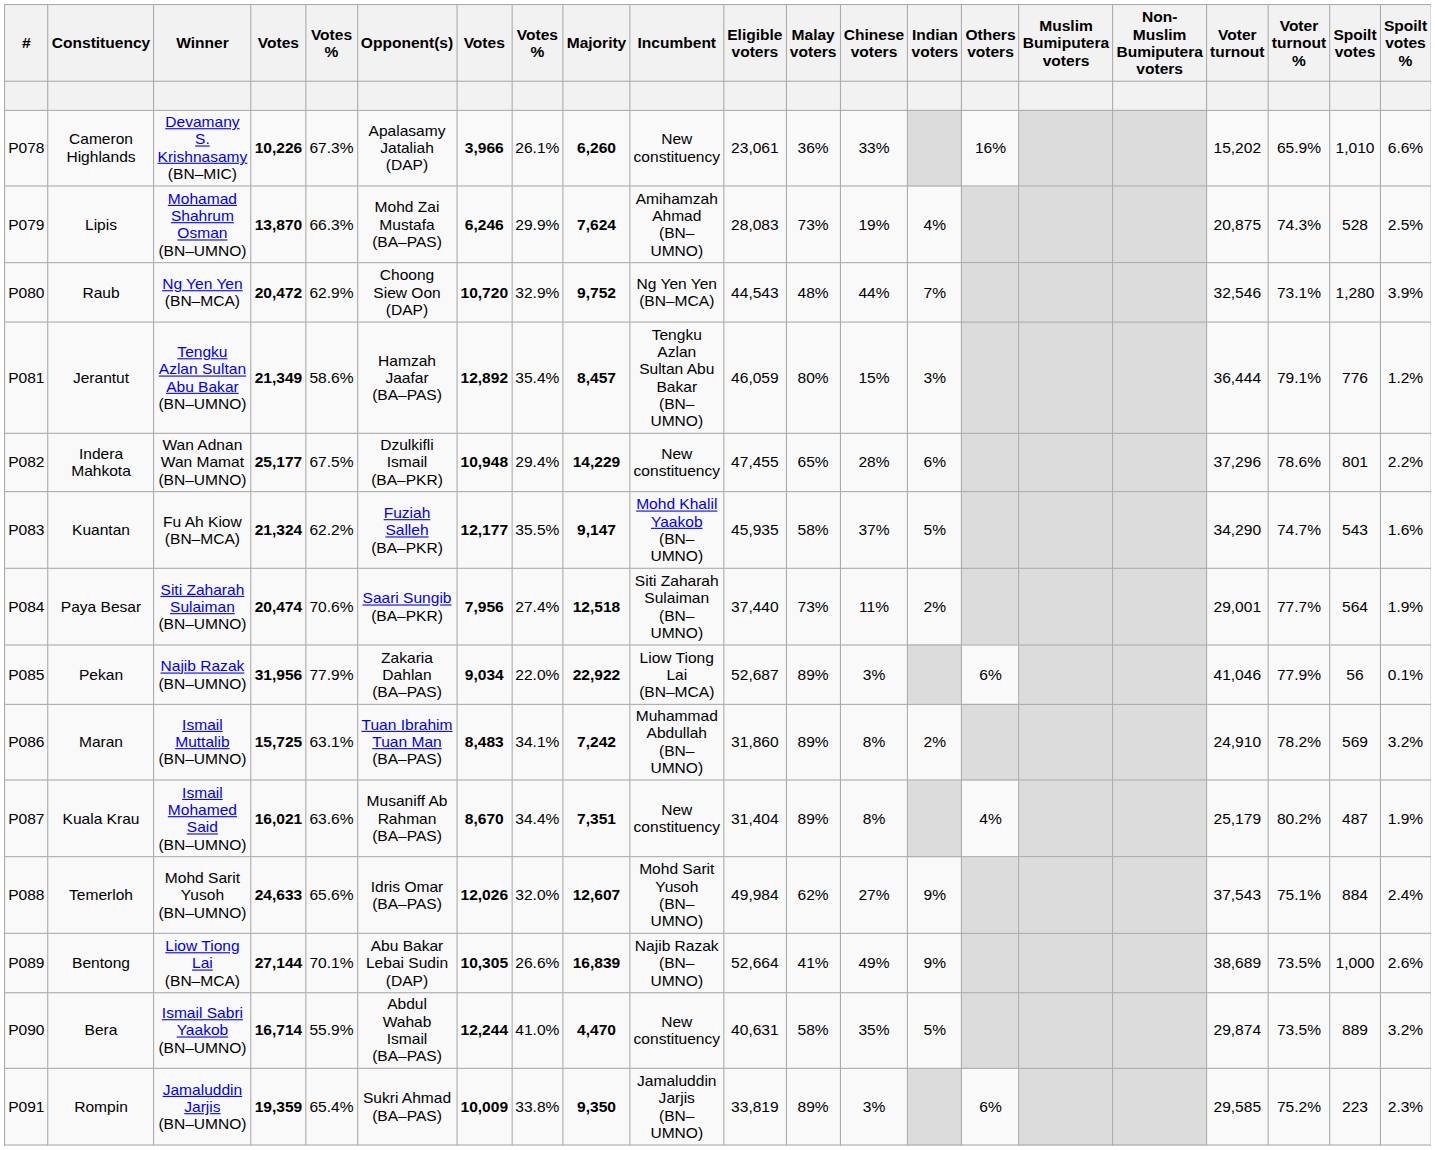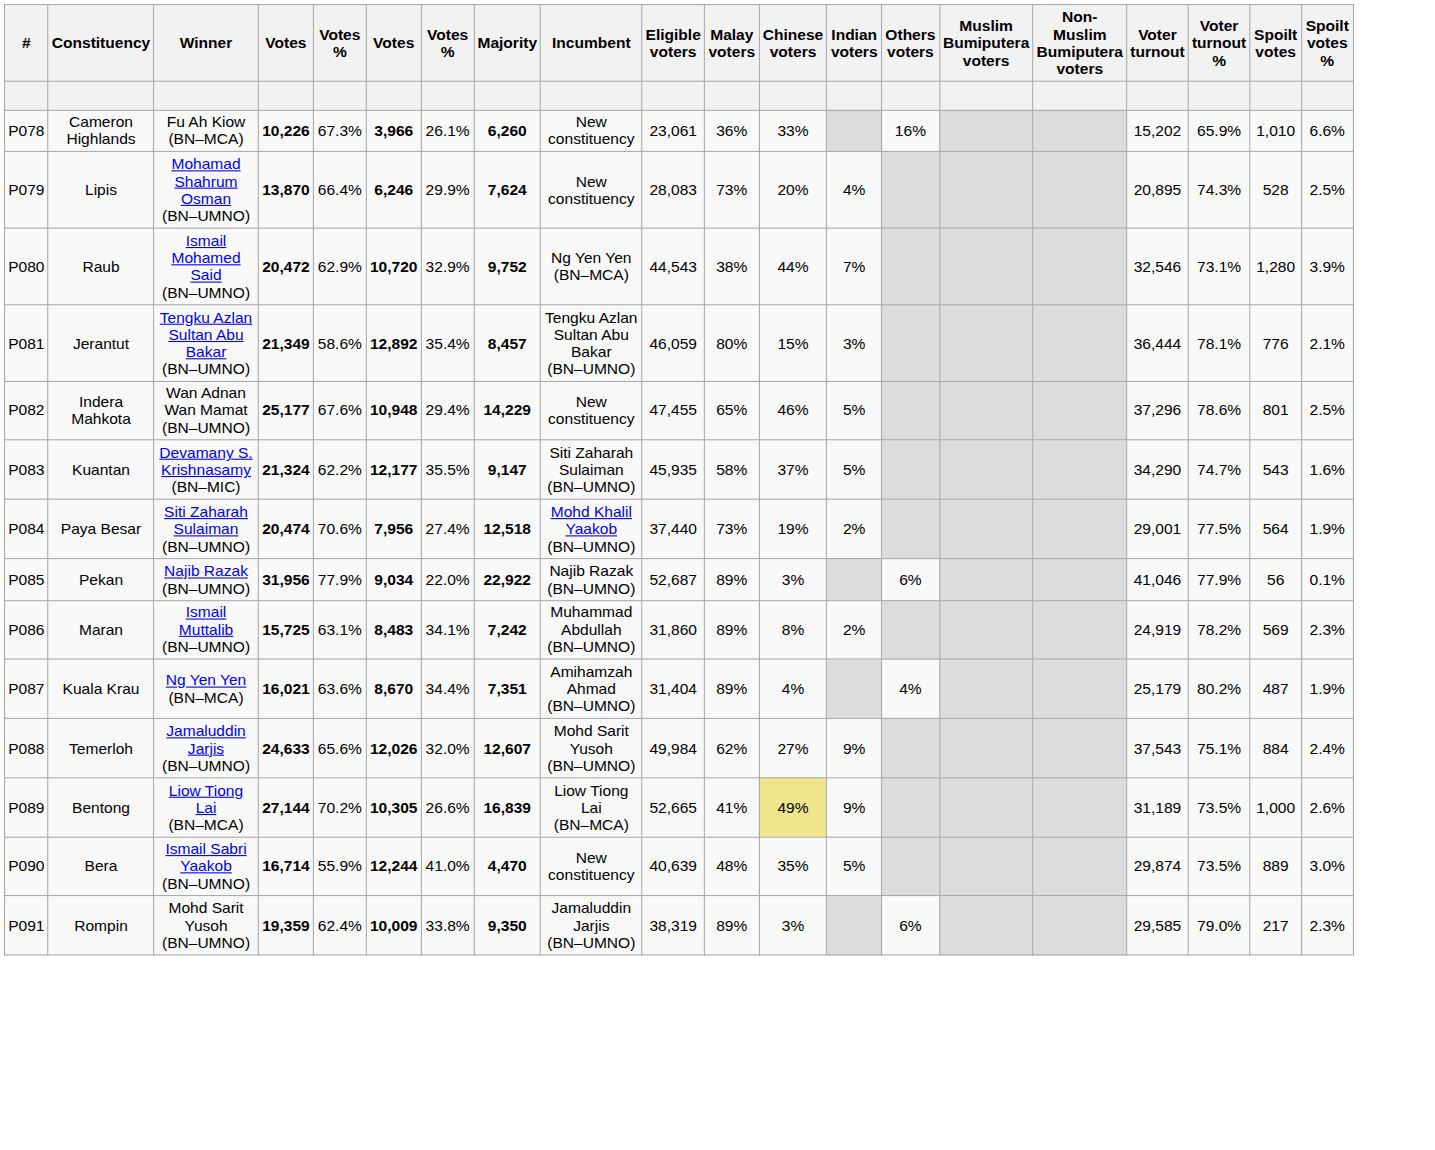- column: (407, 96)
(202, 148) Devamany S. Krishnasamy (BN–MIC) -> (206, 131) Fu Ah Kiow (BN–MCA)
(331, 225) 66.3% -> (340, 190) 66.4%
(677, 225) Amihamzah Ahmad (BN–UMNO) -> (591, 190) New constituency
(874, 225) 19% -> (793, 190) 20%
(1237, 225) 20,875 -> (1157, 190) 20,895
(202, 293) Ng Yen Yen (BN–MCA) -> (206, 267) Ismail Mohamed Said (BN–UMNO)
(813, 293) 48% -> (732, 267) 38%
(1299, 378) 79.1% -> (1219, 343) 78.1%
(1405, 378) 1.2% -> (1327, 343) 2.1%
(331, 463) 67.5% -> (340, 411) 67.6%
(874, 463) 28% -> (793, 411) 46%
(935, 463) 6% -> (854, 411) 5%
(1405, 463) 2.2% -> (1327, 411) 2.5%
(202, 530) Fu Ah Kiow (BN–MCA) -> (206, 470) Devamany S. Krishnasamy (BN–MIC)
(677, 530) Mohd Khalil Yaakob (BN–UMNO) -> (591, 470) Siti Zaharah Sulaiman (BN–UMNO)
(677, 607) Siti Zaharah Sulaiman (BN–UMNO) -> (591, 529) Mohd Khalil Yaakob (BN–UMNO)
(874, 607) 11% -> (793, 529) 19%
(1299, 607) 77.7% -> (1219, 529) 77.5%
(677, 675) Liow Tiong Lai (BN–MCA) -> (591, 580) Najib Razak (BN–UMNO)
(1237, 742) 24,910 -> (1157, 630) 24,919
(1405, 742) 3.2% -> (1327, 630) 2.3%
(202, 819) Ismail Mohamed Said (BN–UMNO) -> (206, 689) Ng Yen Yen (BN–MCA)
(677, 819) New constituency -> (591, 689) Amihamzah Ahmad (BN–UMNO)
(874, 819) 8% -> (793, 689) 4%
(202, 895) Mohd Sarit Yusoh (BN–UMNO) -> (206, 748) Jamaluddin Jarjis (BN–UMNO)
(331, 963) 70.1% -> (340, 808) 70.2%
(677, 963) Najib Razak (BN–UMNO) -> (591, 808) Liow Tiong Lai (BN–MCA)
(755, 963) 52,664 -> (673, 808) 52,665
(874, 963) no background -> (793, 808) khaki background
(1237, 963) 38,689 -> (1157, 808) 31,189
(755, 1031) 40,631 -> (673, 867) 40,639
(813, 1031) 58% -> (732, 867) 48%
(1405, 1031) 3.2% -> (1327, 867) 3.0%
(202, 1107) Jamaluddin Jarjis (BN–UMNO) -> (206, 926) Mohd Sarit Yusoh (BN–UMNO)
(331, 1107) 65.4% -> (340, 926) 62.4%
(755, 1107) 33,819 -> (673, 926) 38,319
(1299, 1107) 75.2% -> (1219, 926) 79.0%
(1355, 1107) 223 -> (1276, 926) 217
